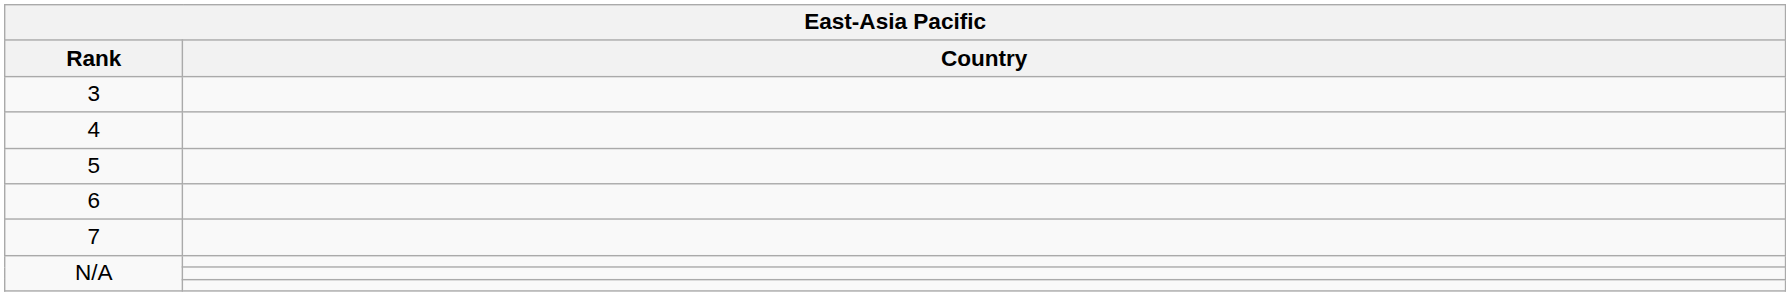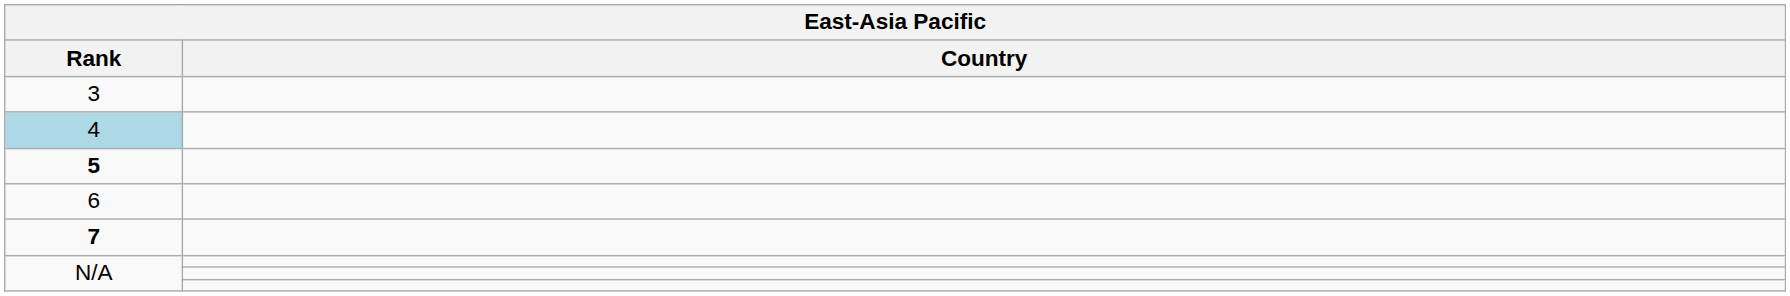(94, 129) no background -> (94, 129) lightblue background
(94, 165) normal -> (94, 165) bold
(94, 237) normal -> (94, 237) bold
